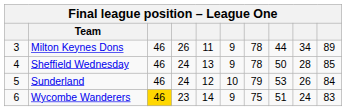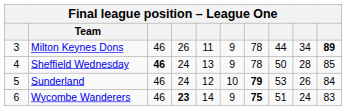(329, 48) normal -> (329, 48) bold
(159, 64) normal -> (159, 64) bold
(256, 81) normal -> (256, 81) bold
(159, 97) gold background -> (159, 97) no background
(184, 97) normal -> (184, 97) bold
(256, 97) normal -> (256, 97) bold
